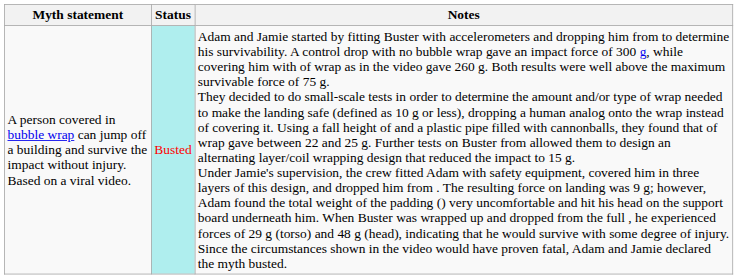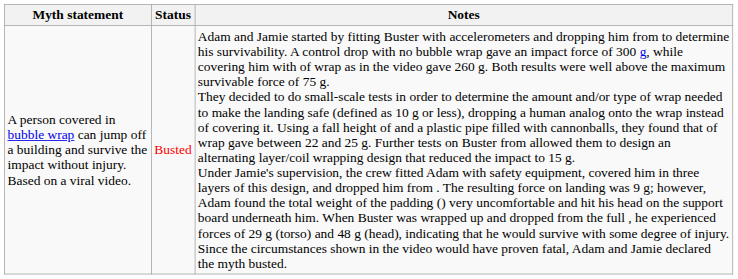(173, 149) paleturquoise background -> (173, 149) no background
